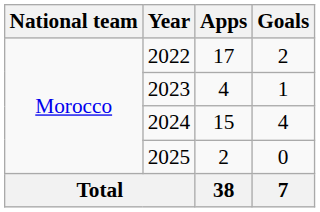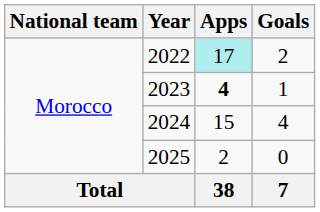(224, 55) no background -> (224, 55) paleturquoise background
(224, 88) normal -> (224, 88) bold
